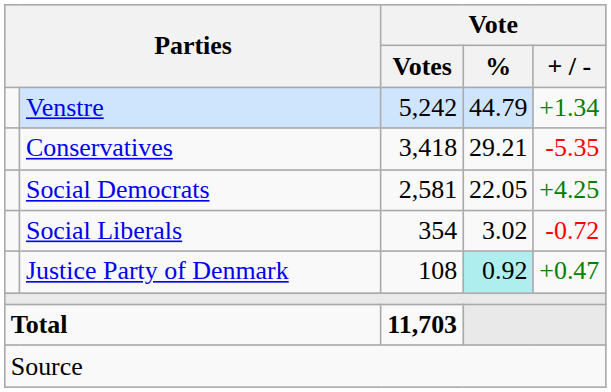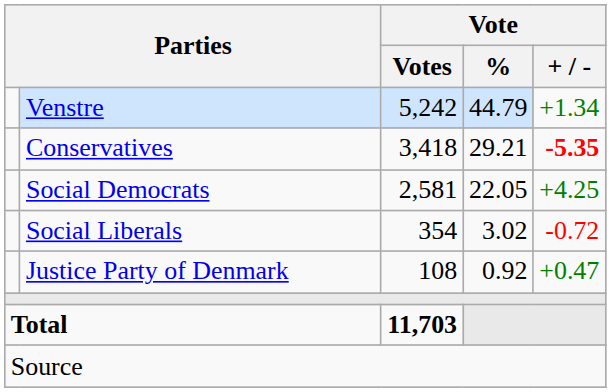(572, 148) normal -> (572, 148) bold
(505, 271) paleturquoise background -> (505, 271) no background
